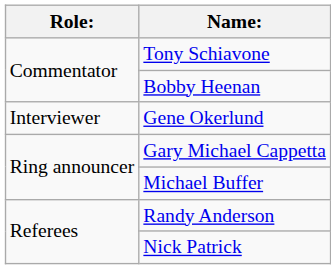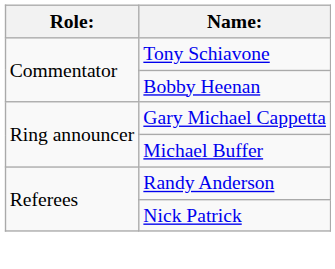- row: (203, 118)
